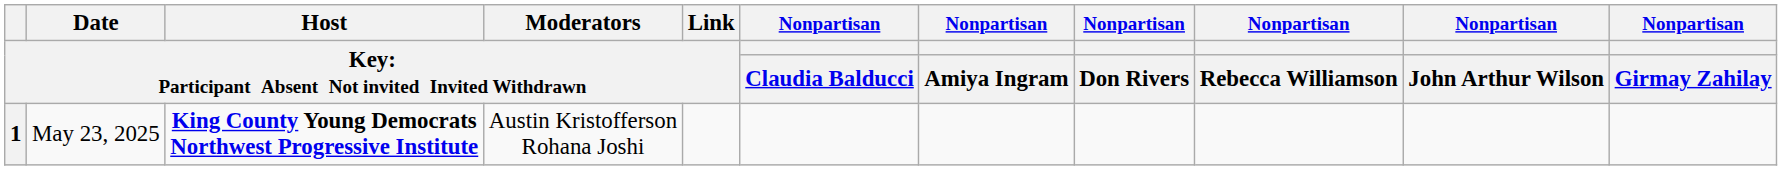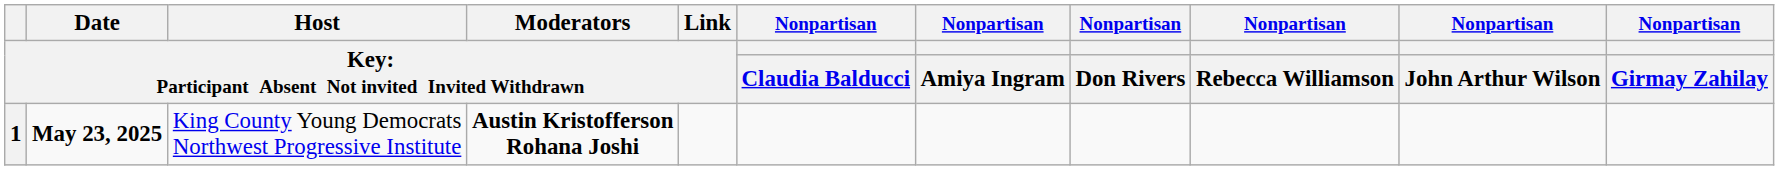(96, 133) normal -> (97, 133) bold
(324, 133) bold -> (317, 133) normal
(583, 133) normal -> (573, 133) bold
